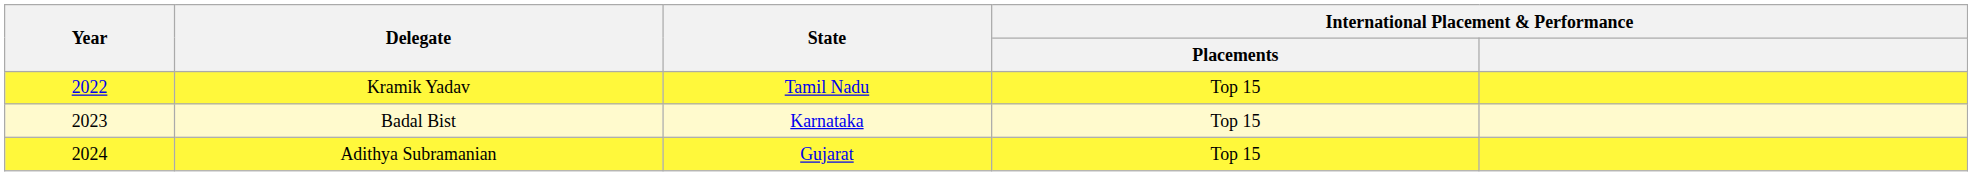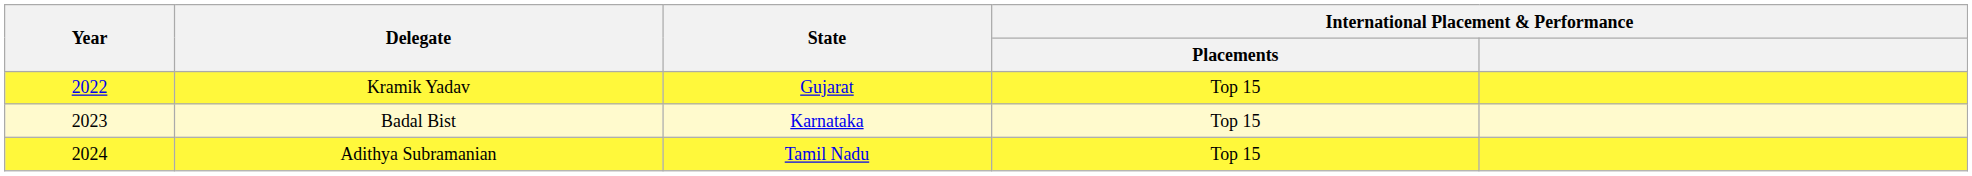(827, 88) Tamil Nadu -> (827, 88) Gujarat
(827, 154) Gujarat -> (827, 154) Tamil Nadu
